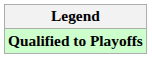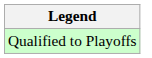(75, 41) bold -> (72, 41) normal
